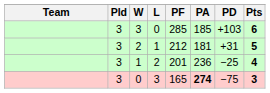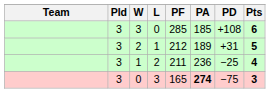(229, 29) +103 -> (229, 29) +108
(203, 46) 181 -> (203, 46) 189
(178, 63) 201 -> (178, 63) 211
